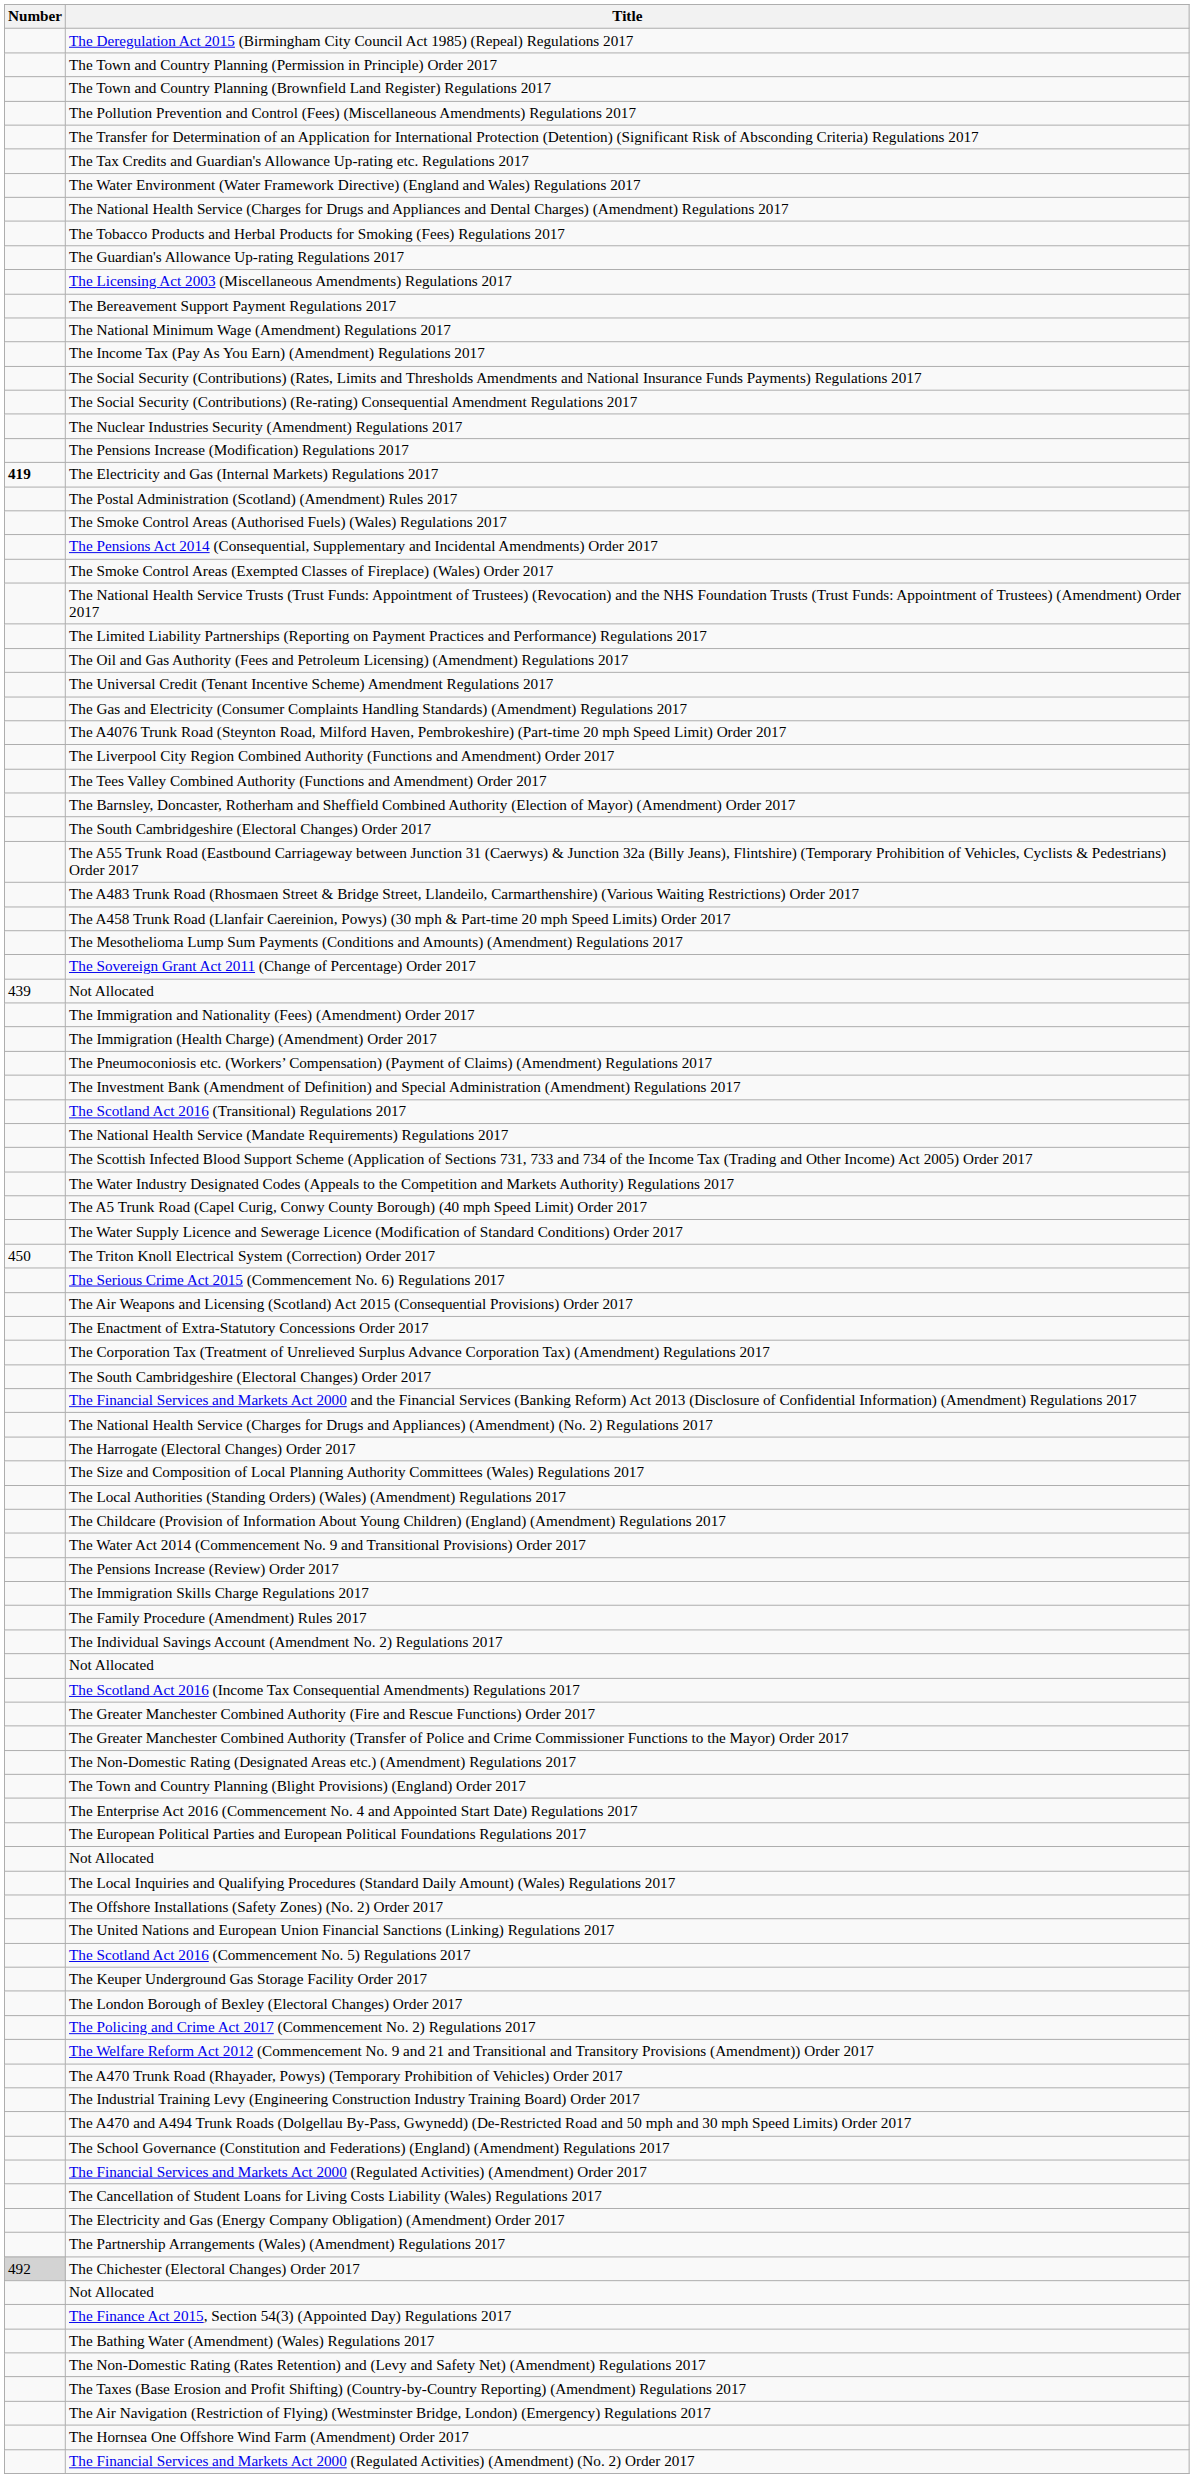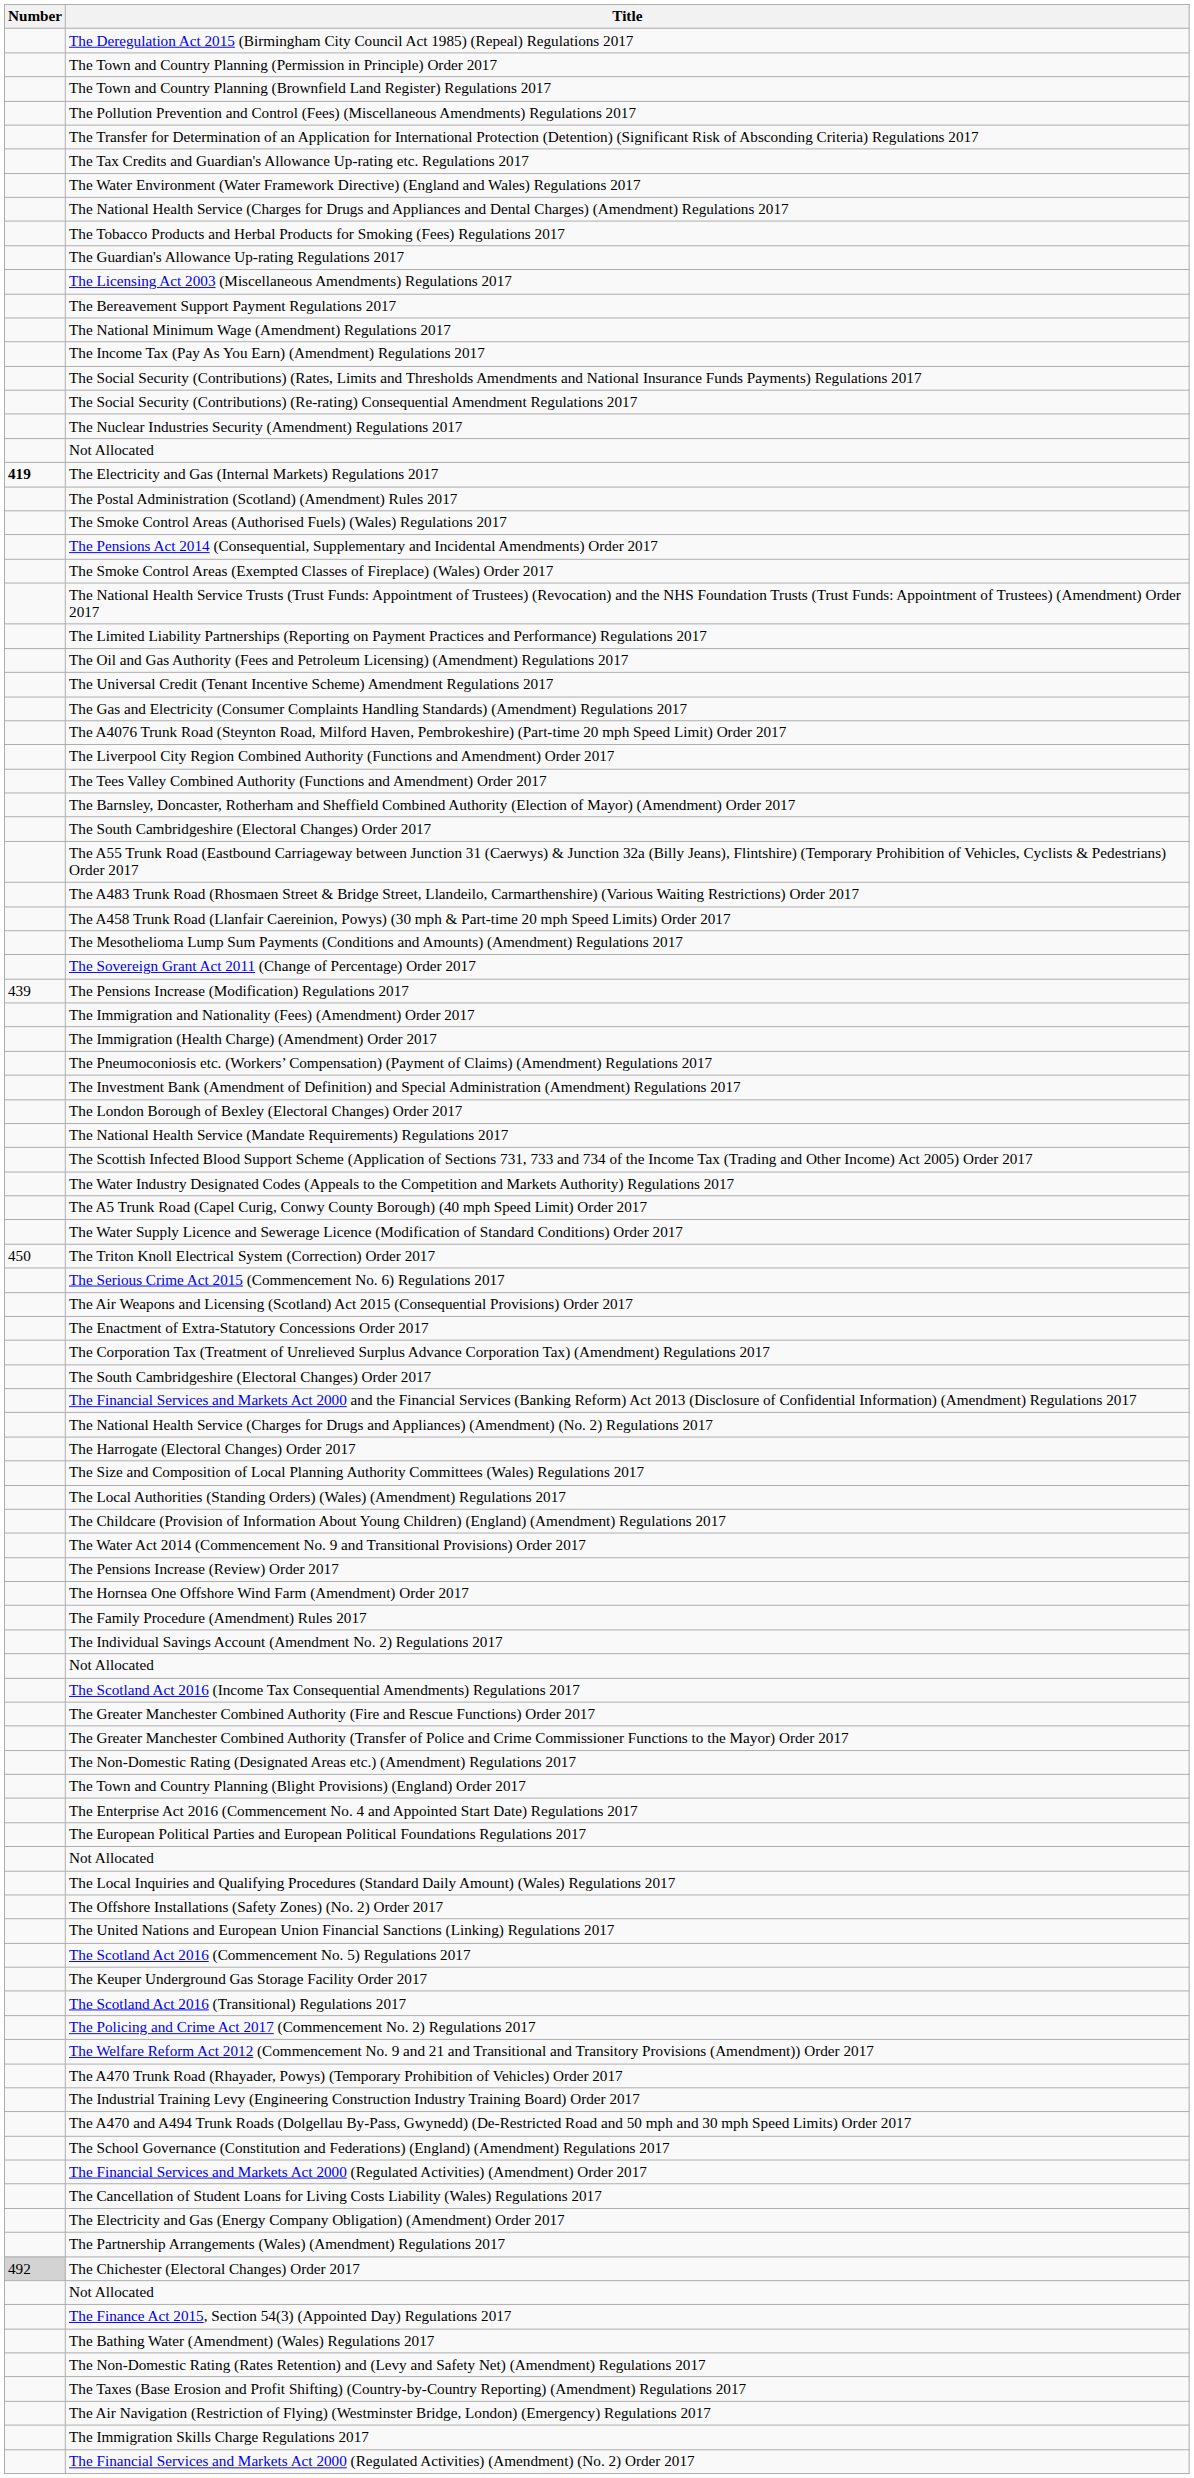(239, 450) The Pensions Increase (Modification) Regulations 2017 -> (111, 450) Not Allocated
(111, 990) Not Allocated -> (239, 990) The Pensions Increase (Modification) Regulations 2017
(238, 1111) The Scotland Act 2016 (Transitional) Regulations 2017 -> (266, 1111) The London Borough of Bexley (Electoral Changes) Order 2017
(219, 1593) The Immigration Skills Charge Regulations 2017 -> (269, 1593) The Hornsea One Offshore Wind Farm (Amendment) Order 2017
(266, 2003) The London Borough of Bexley (Electoral Changes) Order 2017 -> (238, 2003) The Scotland Act 2016 (Transitional) Regulations 2017
(269, 2437) The Hornsea One Offshore Wind Farm (Amendment) Order 2017 -> (219, 2437) The Immigration Skills Charge Regulations 2017
